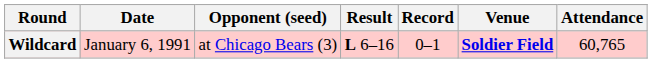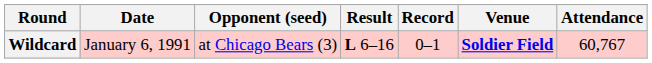(602, 44) 60,765 -> (602, 44) 60,767
